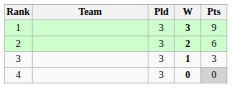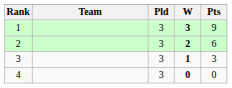(214, 75) lightgrey background -> (214, 75) no background
